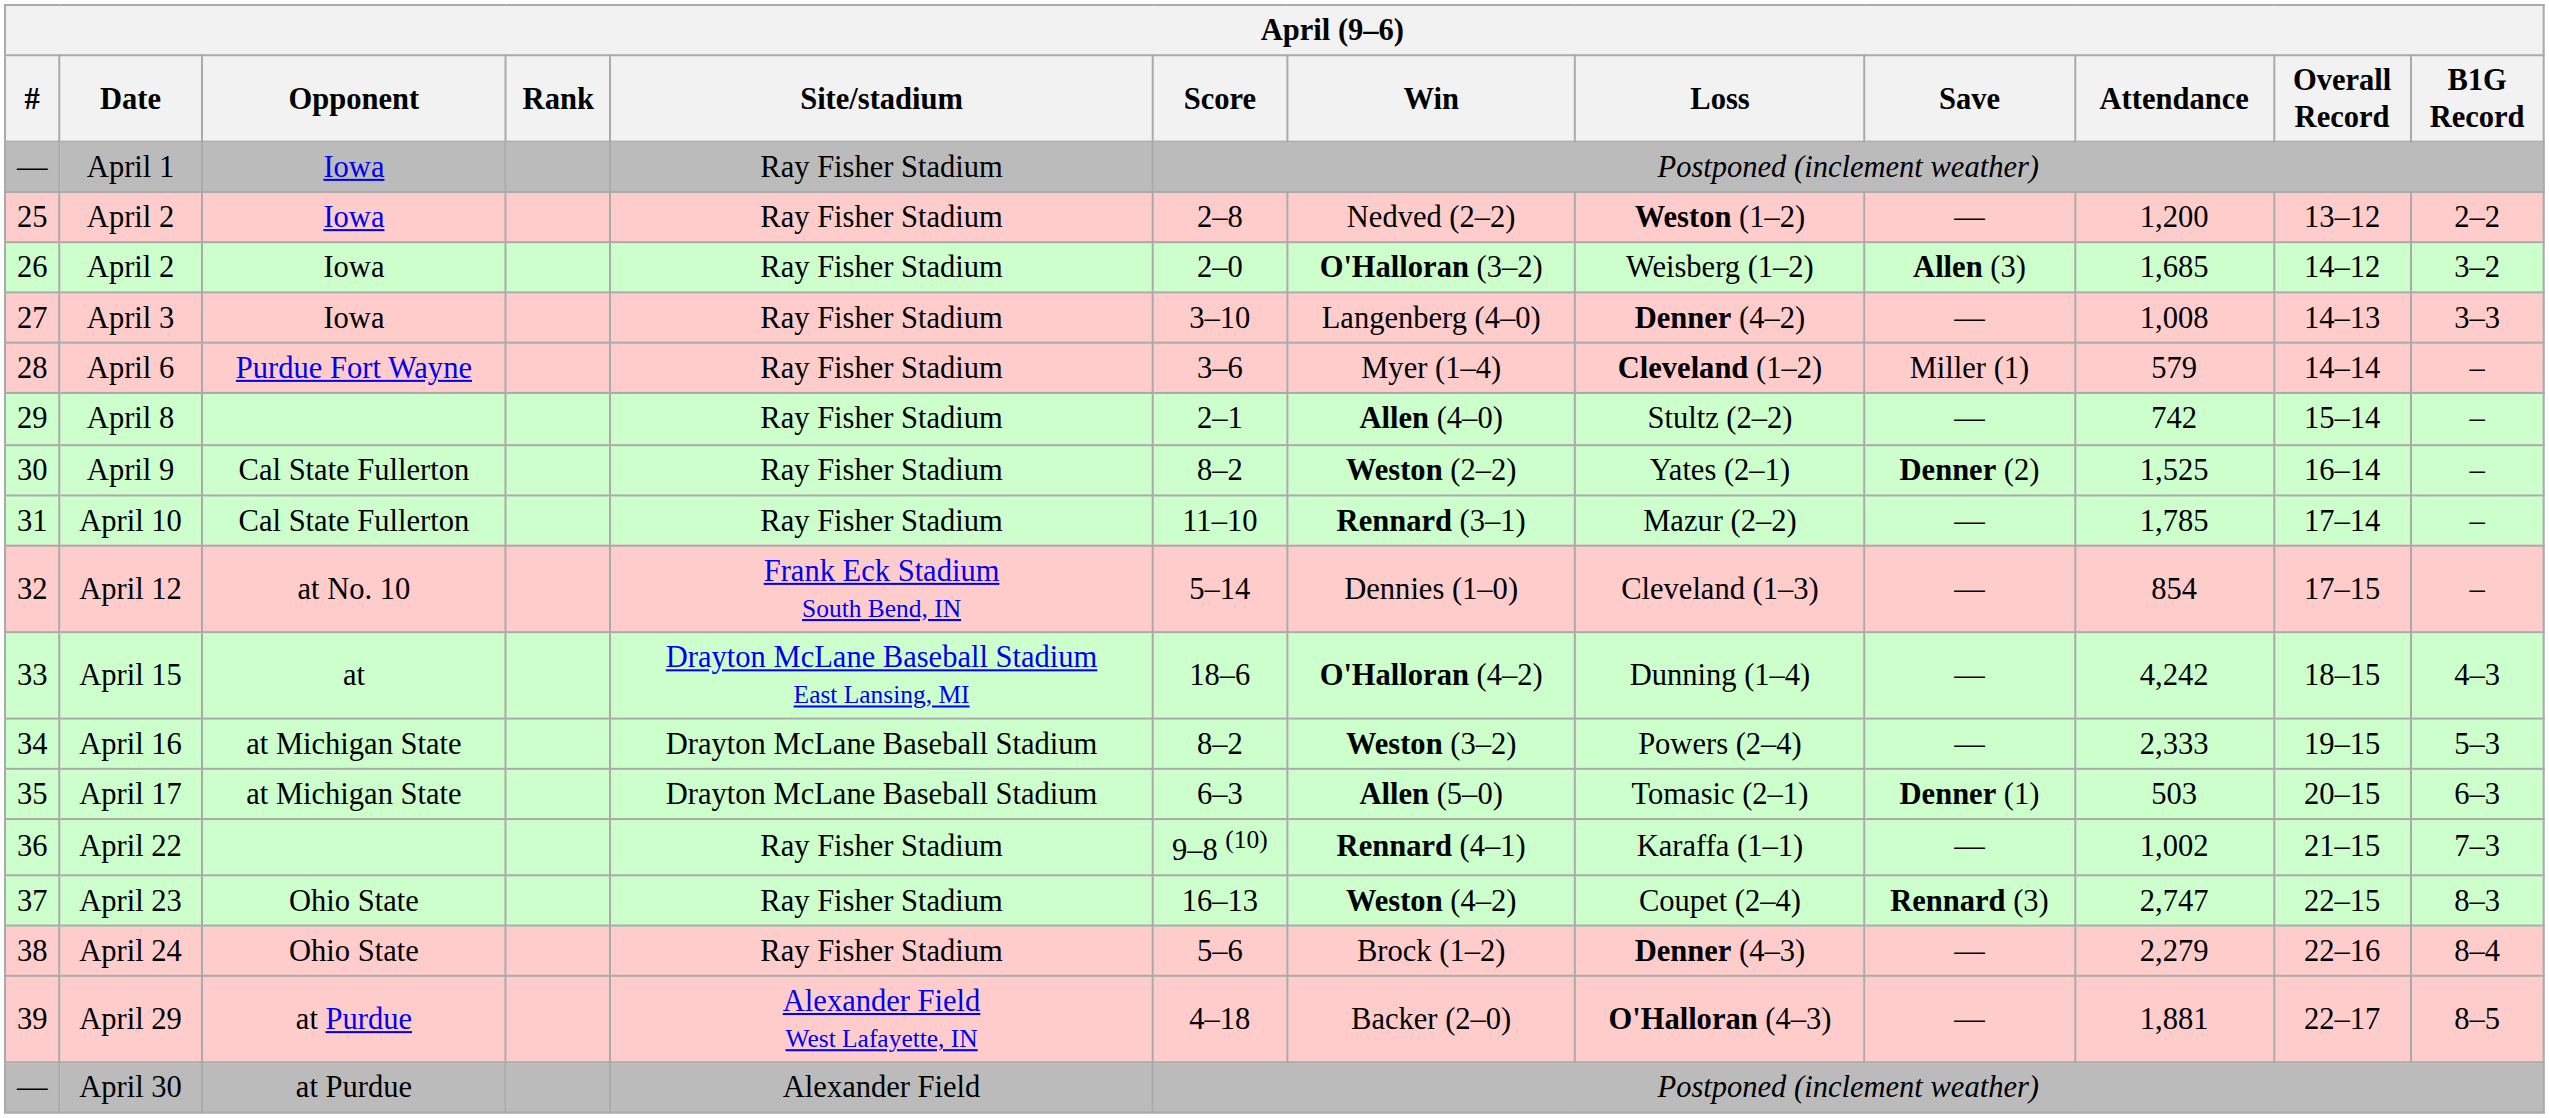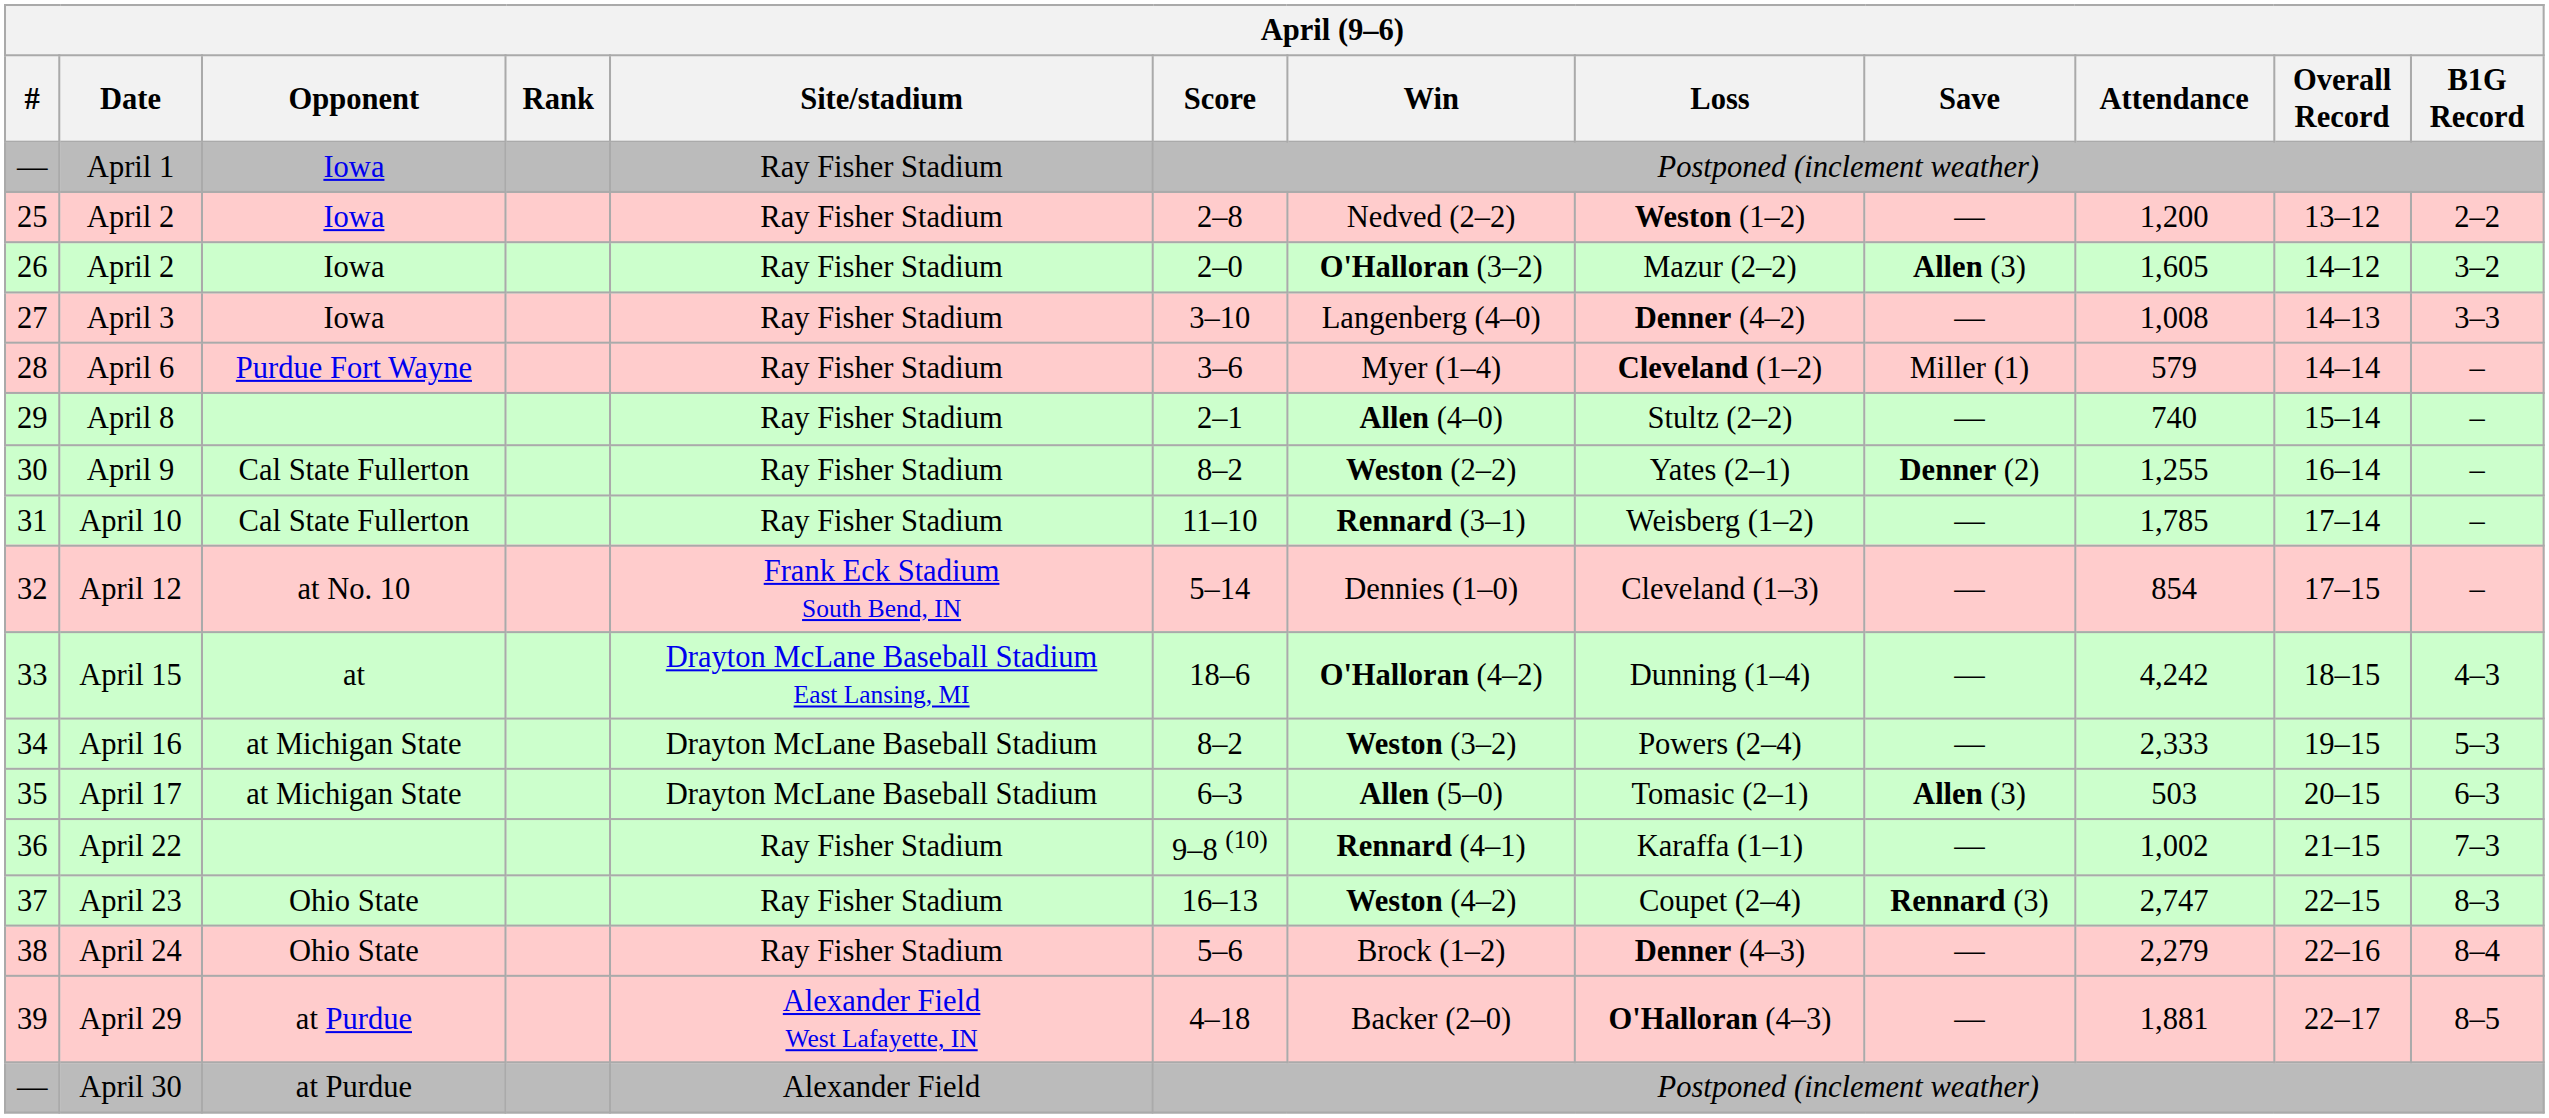(1720, 267) Weisberg (1–2) -> (1720, 267) Mazur (2–2)
(2174, 267) 1,685 -> (2174, 267) 1,605
(2174, 418) 742 -> (2174, 418) 740
(2174, 468) 1,525 -> (2174, 468) 1,255
(1720, 519) Mazur (2–2) -> (1720, 519) Weisberg (1–2)
(1970, 793) Denner (1) -> (1969, 793) Allen (3)
